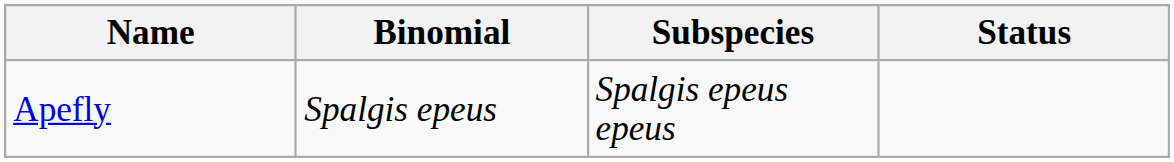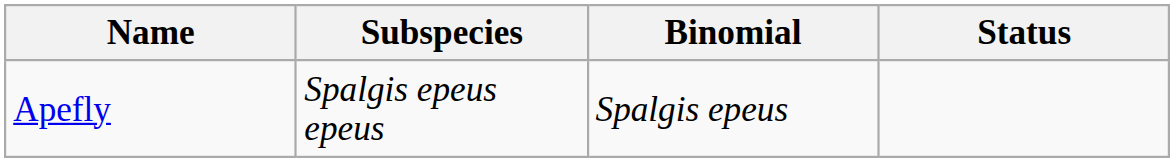columns swapped: (442, 32) <-> (733, 32)
